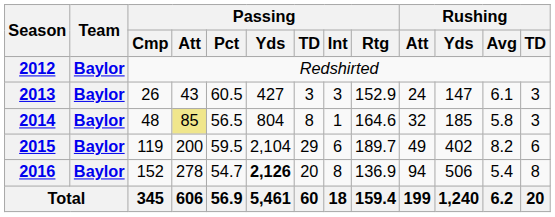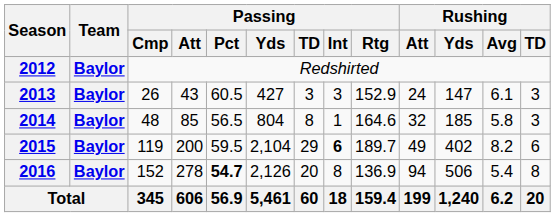(190, 120) khaki background -> (190, 120) no background
(338, 146) normal -> (338, 146) bold
(227, 172) normal -> (227, 172) bold
(270, 172) bold -> (270, 172) normal
